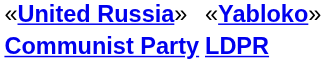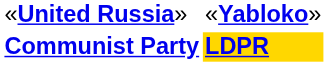(263, 47) no background -> (263, 47) gold background
